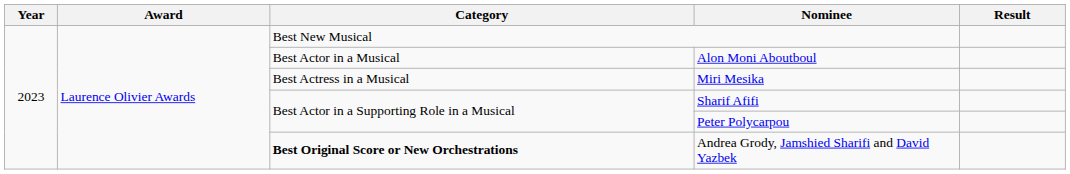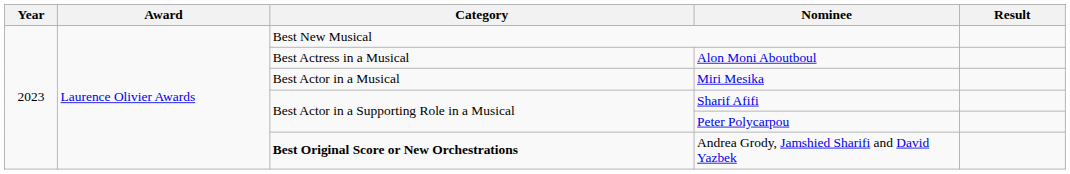(336, 57) Best Actor in a Musical -> (341, 57) Best Actress in a Musical
(341, 79) Best Actress in a Musical -> (336, 79) Best Actor in a Musical
